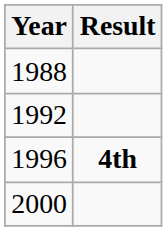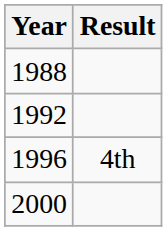(118, 159) bold -> (118, 159) normal
